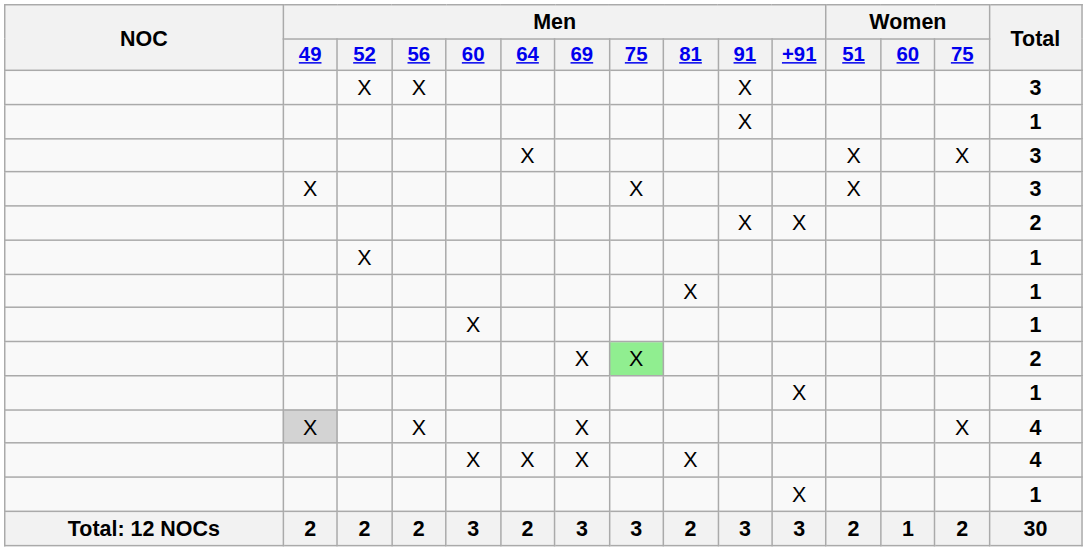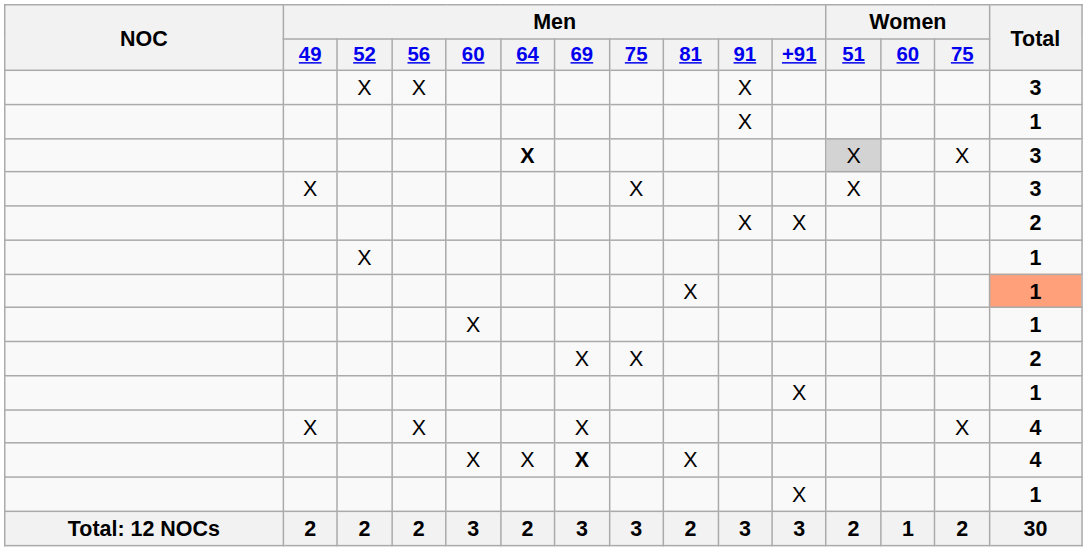(528, 156) normal -> (528, 156) bold
(854, 156) no background -> (854, 156) lightgrey background
(1035, 291) no background -> (1035, 291) lightsalmon background
(636, 359) lightgreen background -> (636, 359) no background
(310, 427) lightgrey background -> (310, 427) no background
(582, 461) normal -> (582, 461) bold
